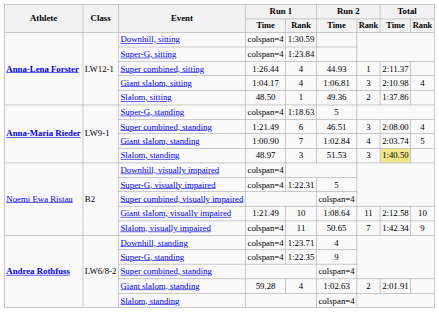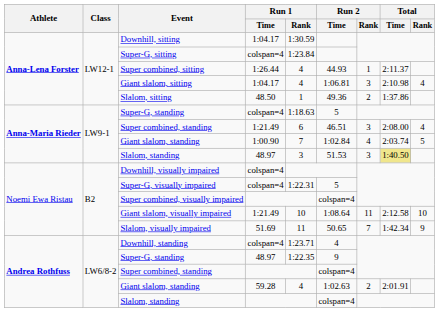(266, 40) colspan=4 -> (266, 40) 1:04.17
(266, 228) colspan=4 -> (266, 228) 51.69
(266, 257) colspan=4 -> (266, 257) 48.97
